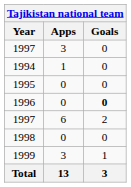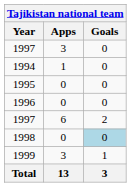(105, 102) bold -> (105, 102) normal
(105, 137) no background -> (105, 137) lightblue background
